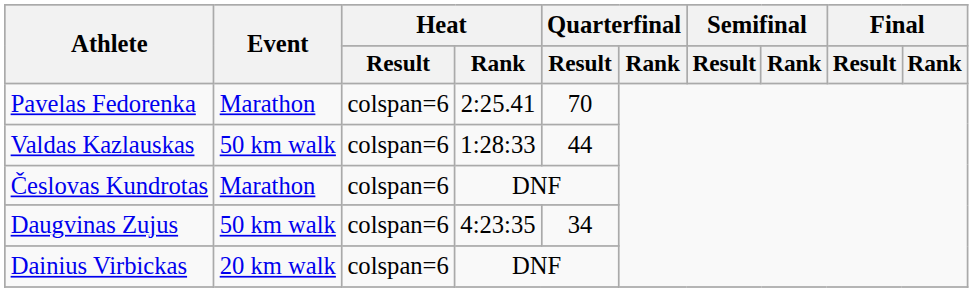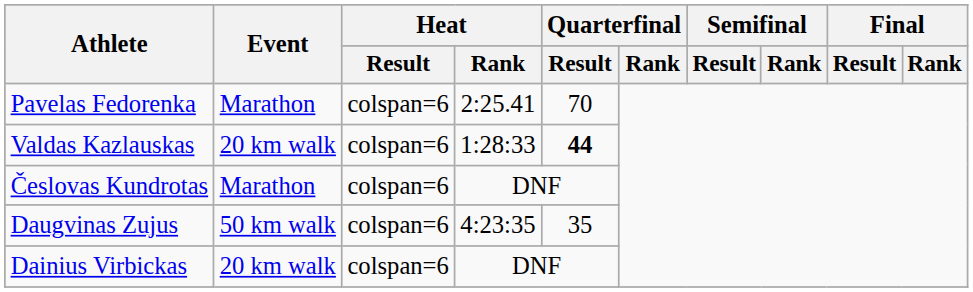(278, 144) 50 km walk -> (278, 144) 20 km walk
(580, 144) normal -> (580, 144) bold
(580, 226) 34 -> (580, 226) 35
